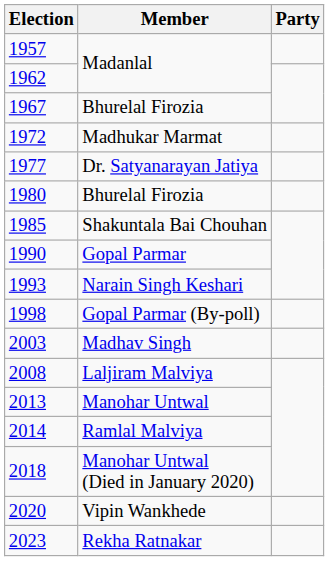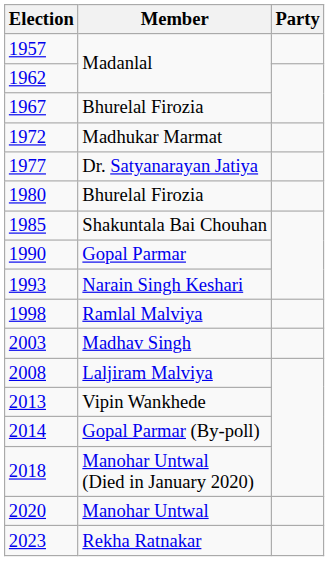(171, 313) Gopal Parmar (By-poll) -> (142, 313) Ramlal Malviya
(146, 401) Manohar Untwal -> (144, 401) Vipin Wankhede
(142, 431) Ramlal Malviya -> (171, 431) Gopal Parmar (By-poll)
(144, 511) Vipin Wankhede -> (146, 511) Manohar Untwal
